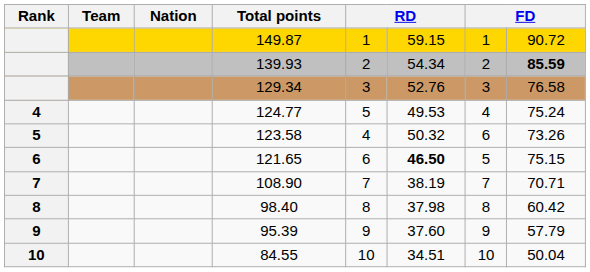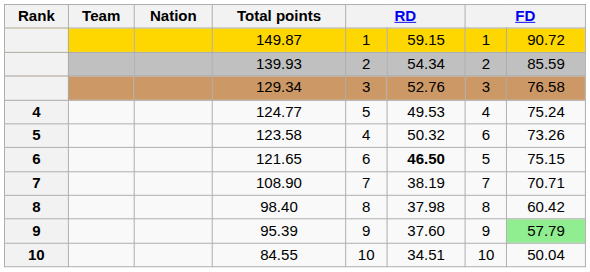(546, 64) bold -> (546, 64) normal
(546, 231) no background -> (546, 231) lightgreen background
